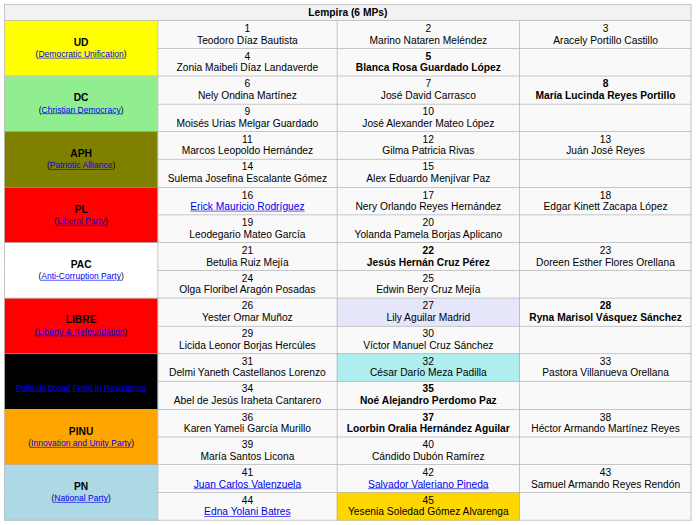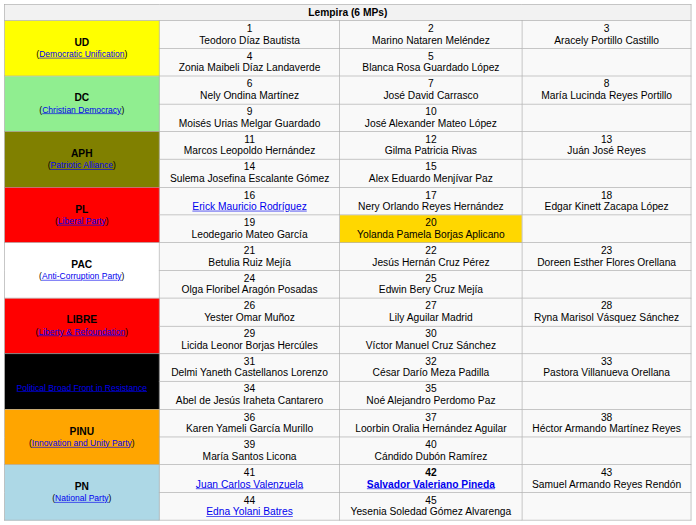(428, 62) bold -> (431, 62) normal
(606, 90) bold -> (607, 90) normal
(428, 228) no background -> (431, 228) gold background
(428, 256) bold -> (431, 256) normal
(428, 312) lavender background -> (431, 312) no background
(606, 312) bold -> (607, 312) normal
(428, 367) paleturquoise background -> (431, 367) no background
(428, 395) bold -> (431, 395) normal
(428, 423) bold -> (431, 423) normal
(428, 478) normal -> (431, 478) bold
(428, 506) gold background -> (431, 506) no background
